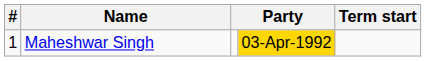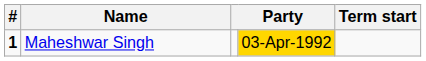(13, 42) normal -> (13, 42) bold
